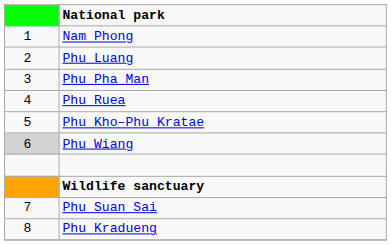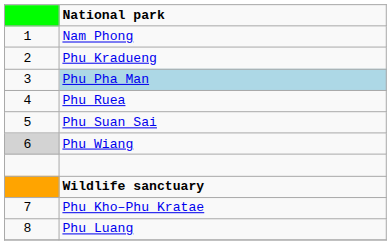(98, 58) Phu Luang -> (110, 58) Phu Kradueng
(106, 80) no background -> (106, 80) lightblue background
(133, 122) Phu Kho–Phu Kratae -> (110, 122) Phu Suan Sai
(110, 208) Phu Suan Sai -> (133, 208) Phu Kho–Phu Kratae
(110, 229) Phu Kradueng -> (98, 229) Phu Luang
